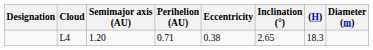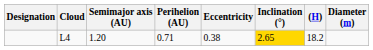(266, 38) no background -> (266, 38) gold background
(315, 38) 18.3 -> (315, 38) 18.2
